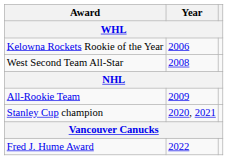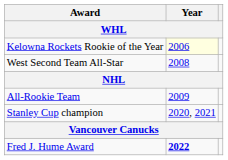(179, 46) no background -> (179, 46) lightyellow background
(179, 146) normal -> (179, 146) bold
